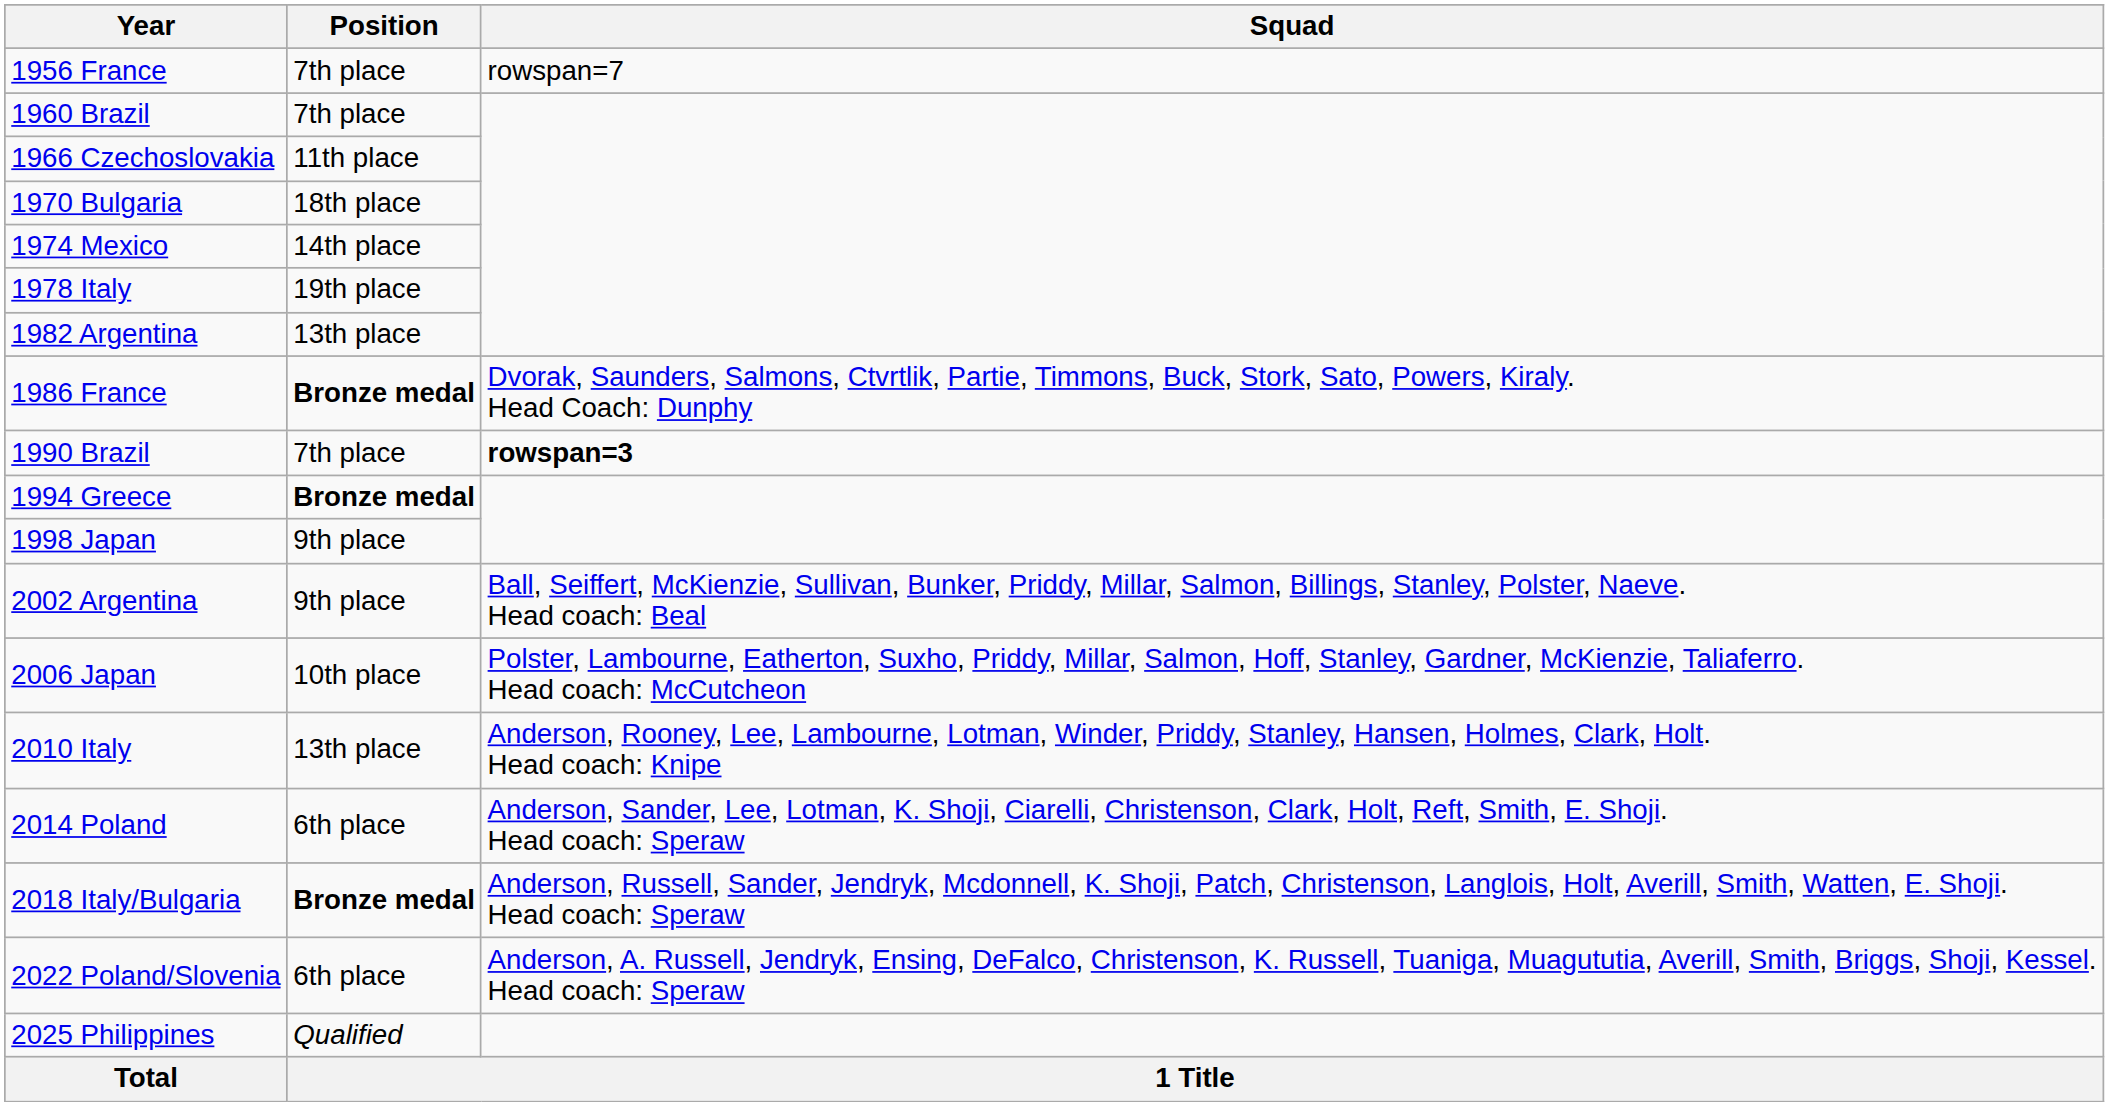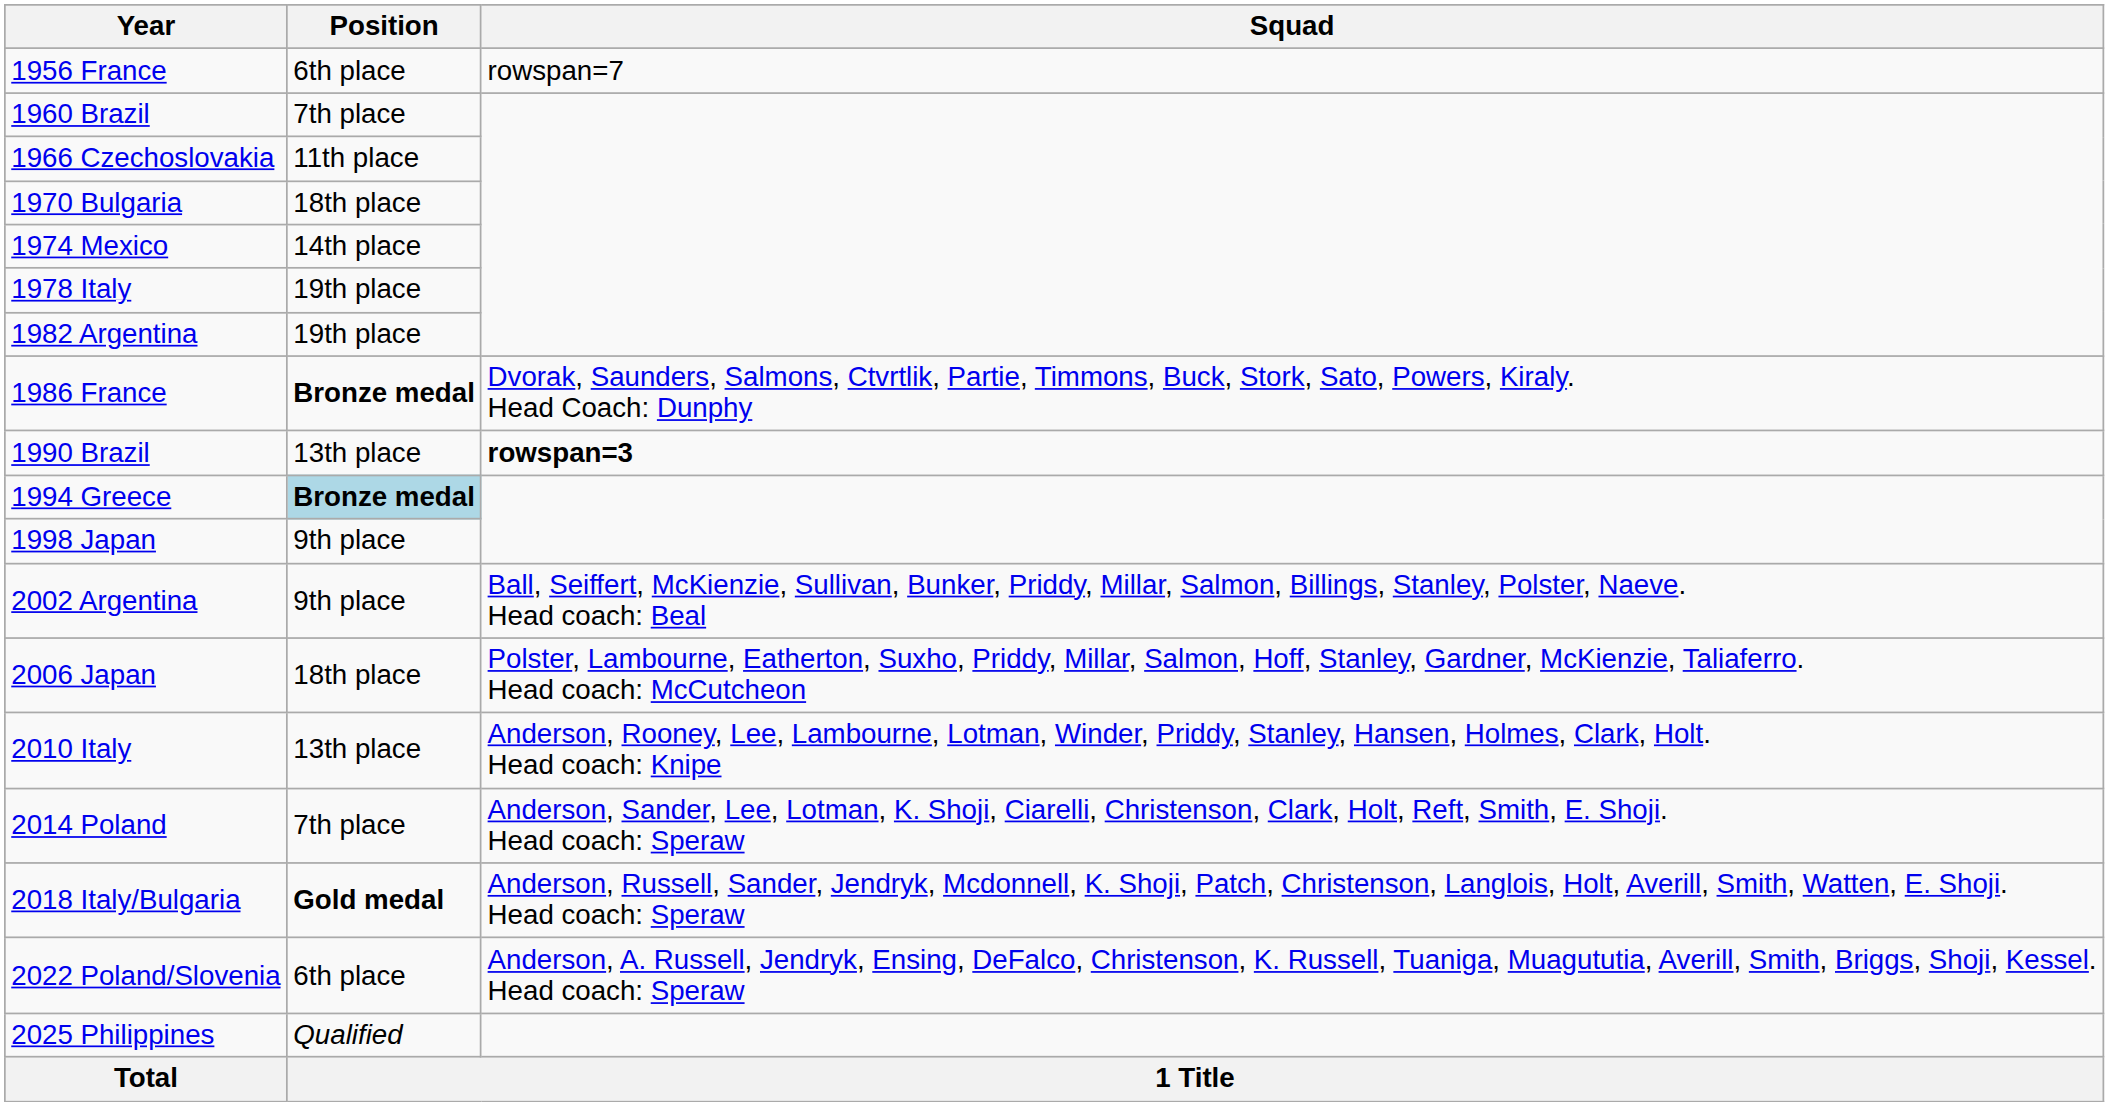(350, 70) 7th place -> (350, 70) 6th place
(357, 333) 13th place -> (357, 333) 19th place
(350, 452) 7th place -> (357, 452) 13th place
(384, 496) no background -> (384, 496) lightblue background
(357, 674) 10th place -> (357, 674) 18th place
(350, 825) 6th place -> (350, 825) 7th place
(384, 900) Bronze medal -> (369, 900) Gold medal
